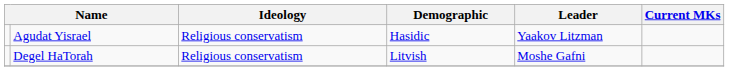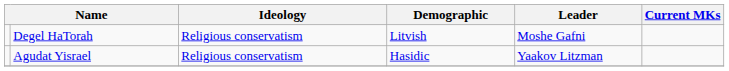rows swapped: (52, 35) <-> (53, 55)
